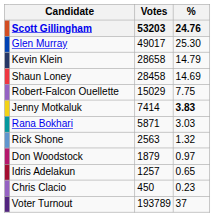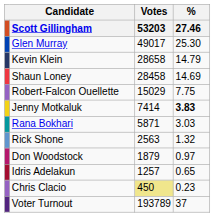(188, 28) 24.76 -> (188, 28) 27.46
(146, 188) no background -> (146, 188) khaki background
